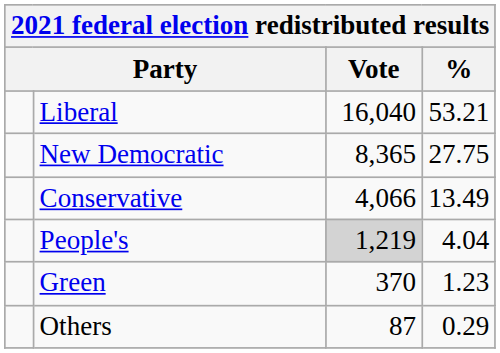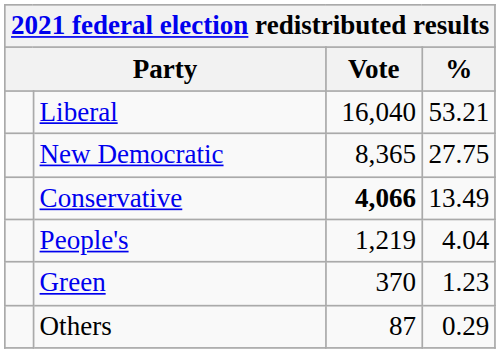(386, 197) normal -> (386, 197) bold
(386, 240) lightgrey background -> (386, 240) no background
